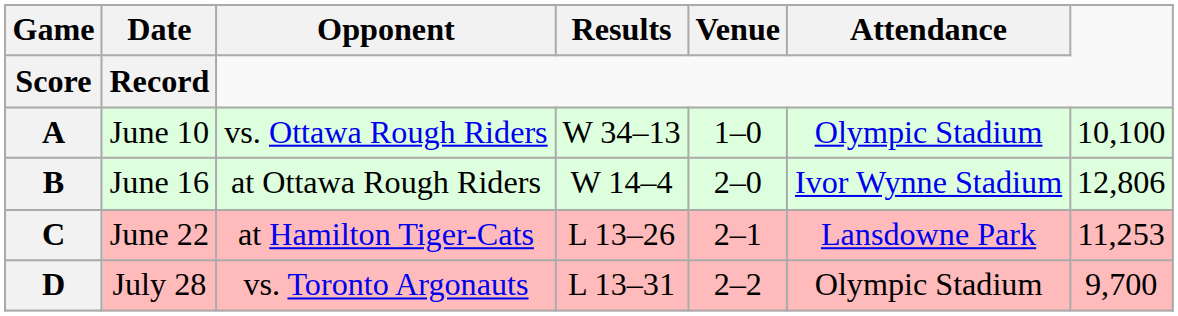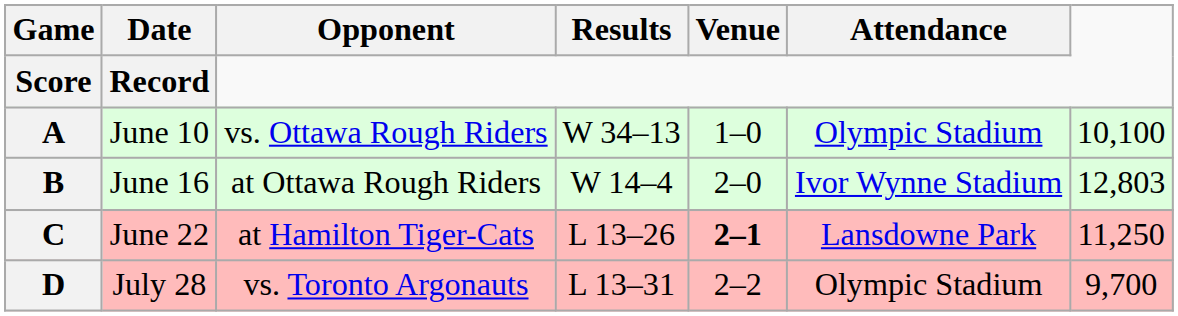(1121, 183) 12,806 -> (1121, 183) 12,803
(738, 234) normal -> (738, 234) bold
(1121, 234) 11,253 -> (1121, 234) 11,250
